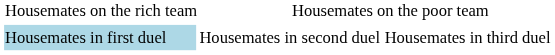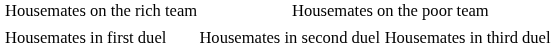(86, 38) lightblue background -> (86, 38) no background
